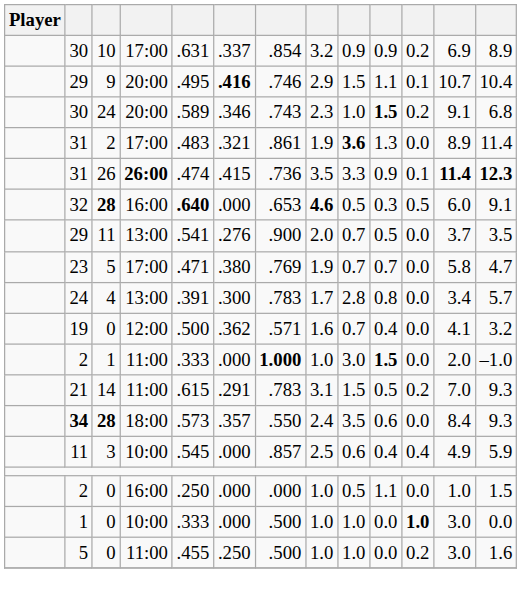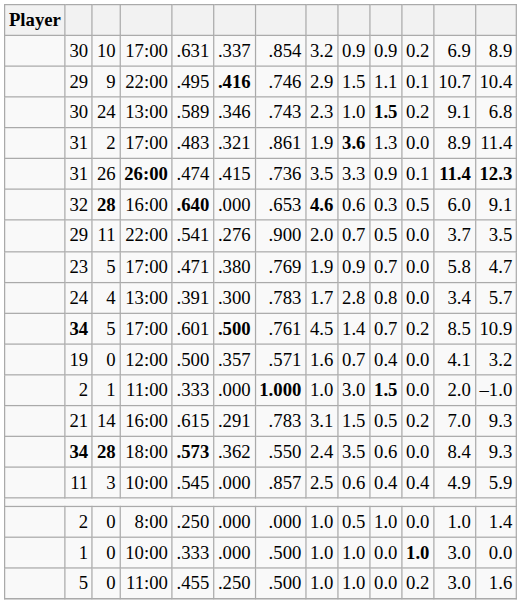(147, 81) 20:00 -> (147, 81) 22:00
(147, 112) 20:00 -> (147, 112) 13:00
(354, 205) 0.5 -> (354, 205) 0.6
(147, 235) 13:00 -> (147, 235) 22:00
(354, 266) 0.7 -> (354, 266) 0.9
+ row: (79, 328)
(234, 328) .362 -> (234, 359) .357
(147, 390) 11:00 -> (147, 420) 16:00
(193, 420) normal -> (193, 451) bold
(234, 420) .357 -> (234, 451) .362
(147, 491) 16:00 -> (151, 522) 8:00
(386, 491) 1.1 -> (386, 522) 1.0
(501, 491) 1.5 -> (501, 522) 1.4
